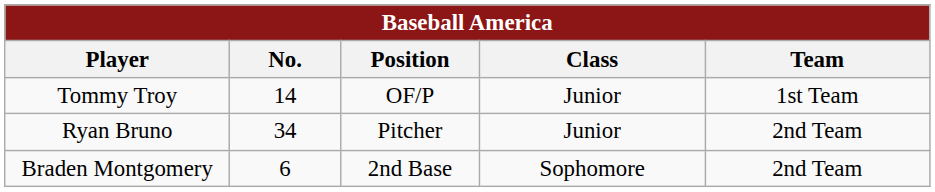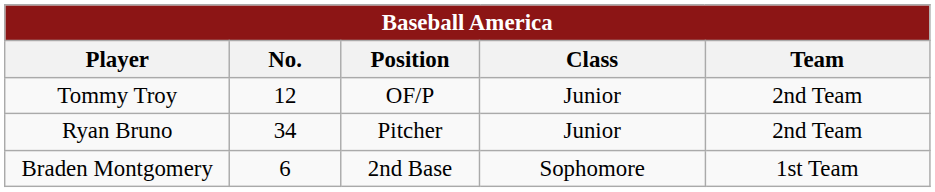(285, 95) 14 -> (285, 95) 12
(817, 95) 1st Team -> (817, 95) 2nd Team
(817, 167) 2nd Team -> (817, 167) 1st Team
